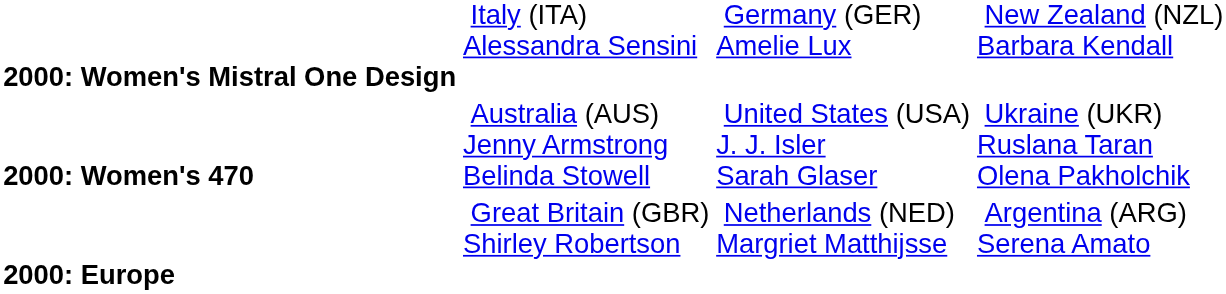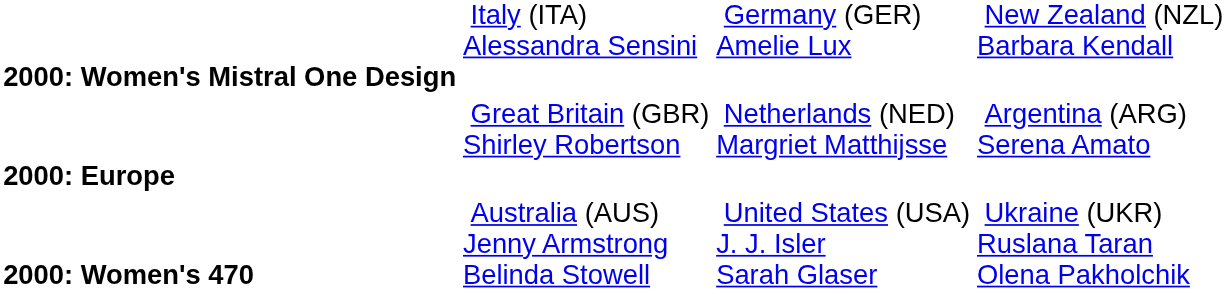rows swapped: (89, 275) <-> (129, 175)
